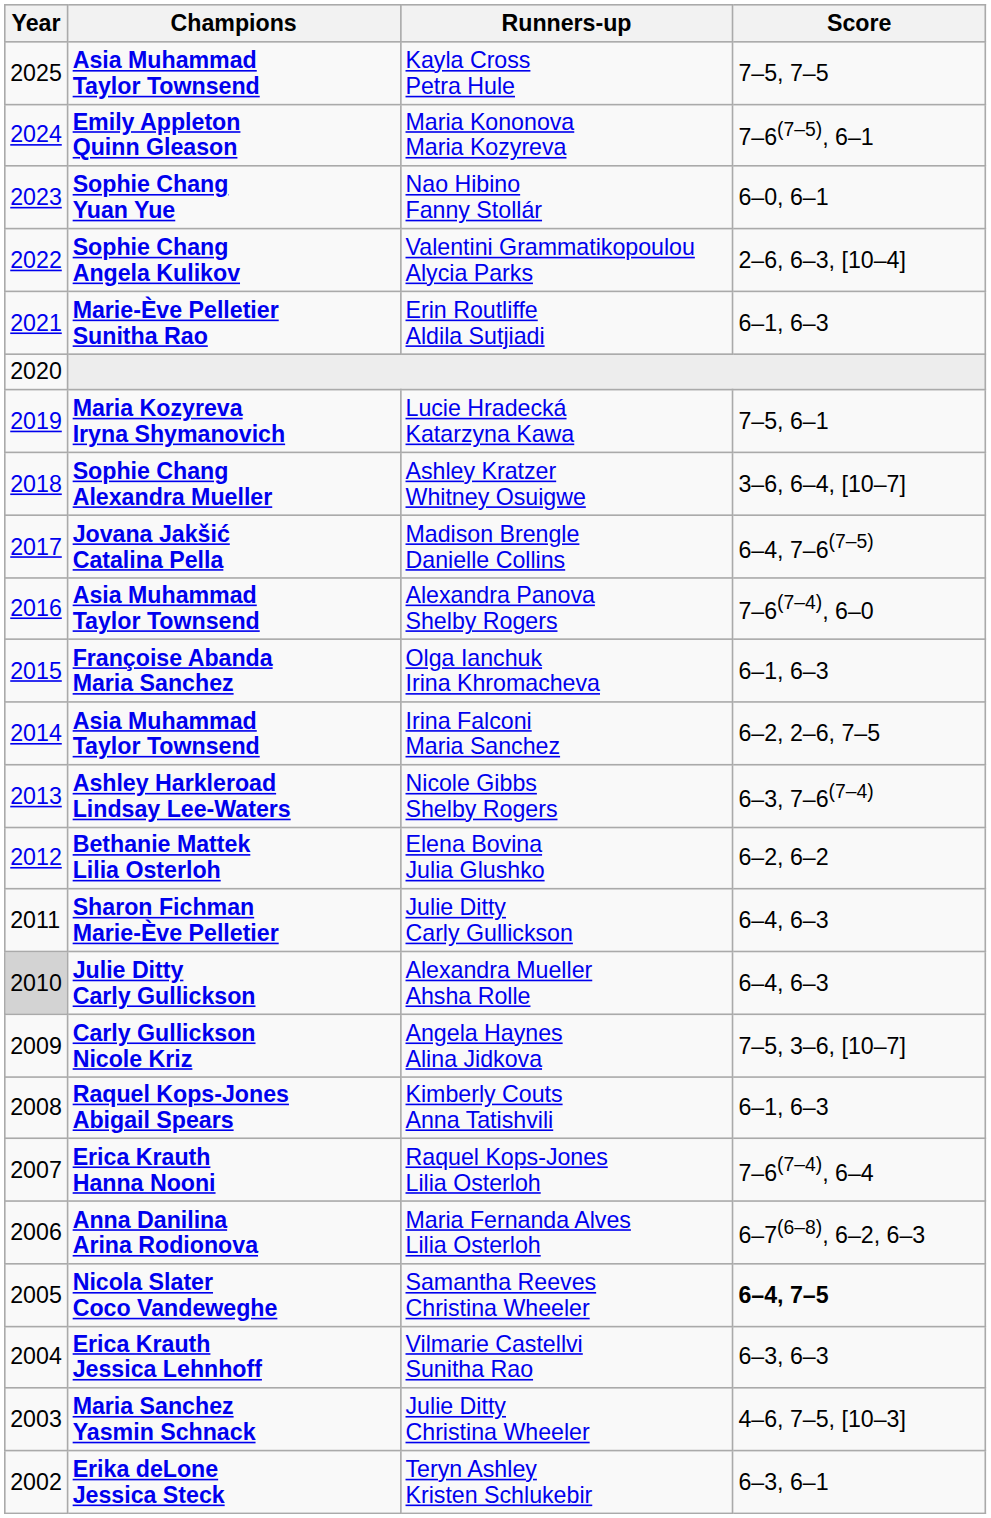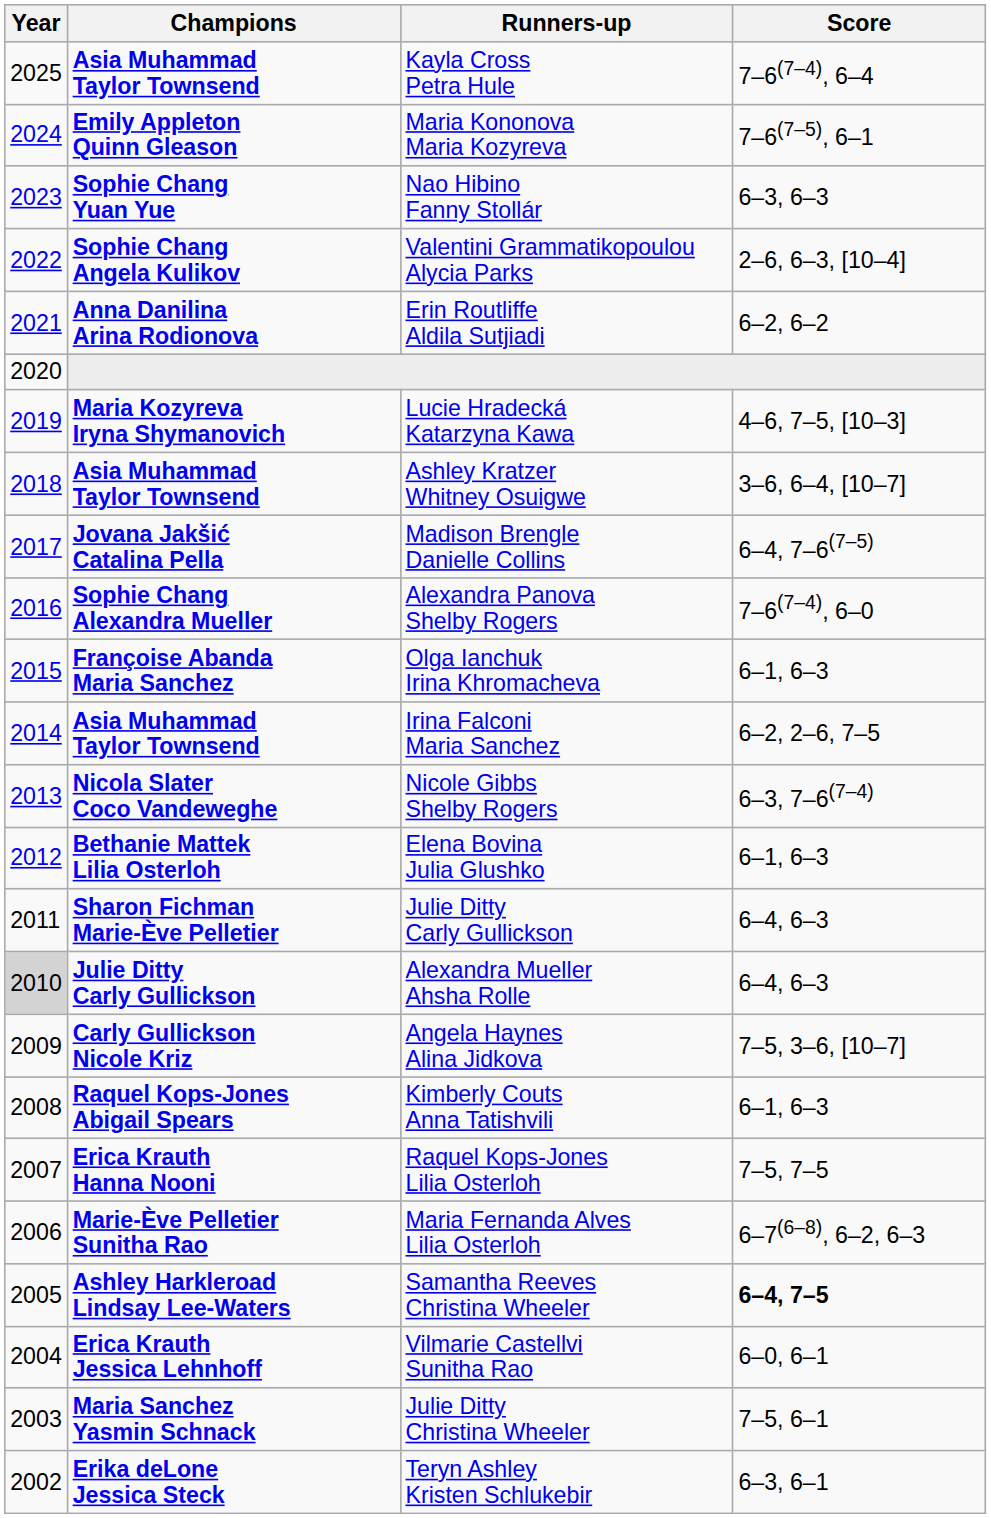(783, 73) 7–5, 7–5 -> (806, 73) 7–6(7–4), 6–4
(783, 198) 6–0, 6–1 -> (783, 198) 6–3, 6–3
(176, 323) Marie-Ève Pelletier Sunitha Rao -> (165, 323) Anna Danilina Arina Rodionova
(783, 323) 6–1, 6–3 -> (783, 323) 6–2, 6–2
(783, 422) 7–5, 6–1 -> (822, 422) 4–6, 7–5, [10–3]
(172, 484) Sophie Chang Alexandra Mueller -> (166, 484) Asia Muhammad Taylor Townsend
(166, 609) Asia Muhammad Taylor Townsend -> (172, 609) Sophie Chang Alexandra Mueller
(182, 796) Ashley Harkleroad Lindsay Lee-Waters -> (175, 796) Nicola Slater Coco Vandeweghe
(783, 858) 6–2, 6–2 -> (783, 858) 6–1, 6–3
(806, 1170) 7–6(7–4), 6–4 -> (783, 1170) 7–5, 7–5
(165, 1233) Anna Danilina Arina Rodionova -> (176, 1233) Marie-Ève Pelletier Sunitha Rao
(175, 1295) Nicola Slater Coco Vandeweghe -> (182, 1295) Ashley Harkleroad Lindsay Lee-Waters
(783, 1357) 6–3, 6–3 -> (783, 1357) 6–0, 6–1
(822, 1420) 4–6, 7–5, [10–3] -> (783, 1420) 7–5, 6–1
